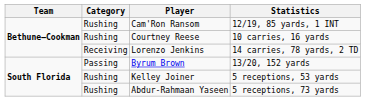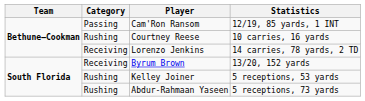(101, 24) Rushing -> (101, 24) Passing
(101, 63) Passing -> (106, 63) Receiving
